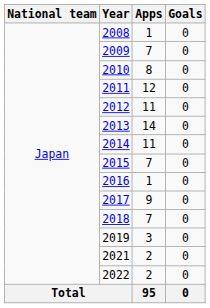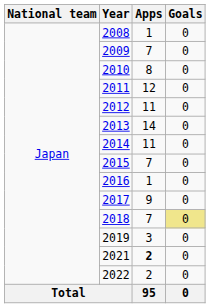(185, 219) no background -> (185, 219) khaki background
(149, 256) normal -> (149, 256) bold
